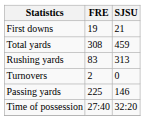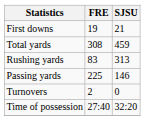rows swapped: (34, 91) <-> (27, 76)
